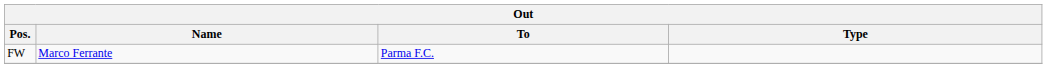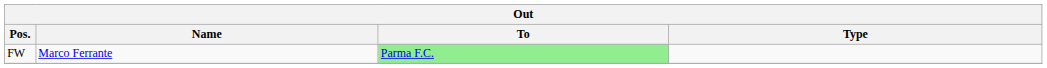(407, 54) no background -> (407, 54) lightgreen background
